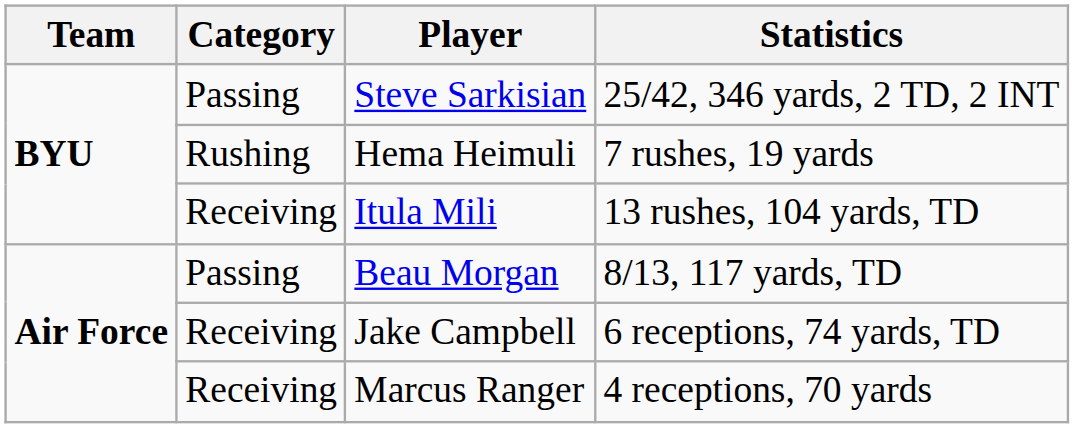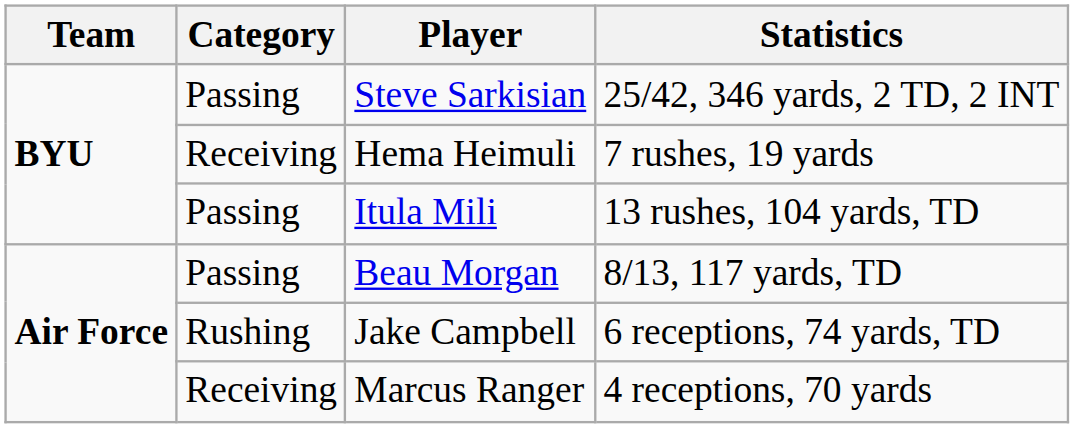(248, 153) Rushing -> (261, 153) Receiving
(261, 212) Receiving -> (243, 212) Passing
(261, 331) Receiving -> (248, 331) Rushing
